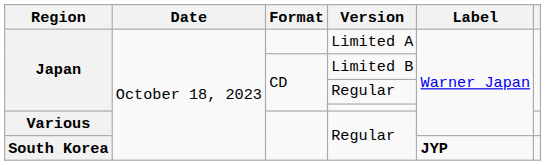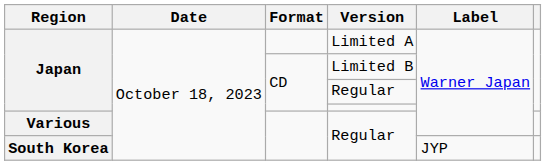(434, 148) bold -> (434, 148) normal
